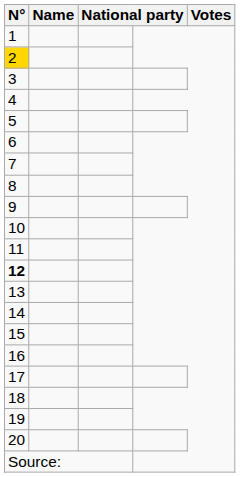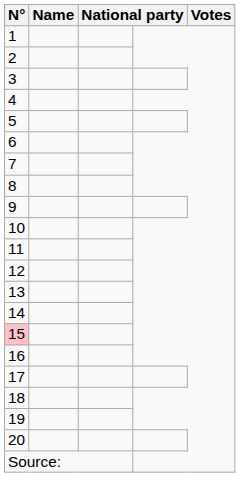(12, 57) gold background -> (12, 57) no background
(17, 270) bold -> (17, 270) normal
(17, 334) no background -> (17, 334) pink background
